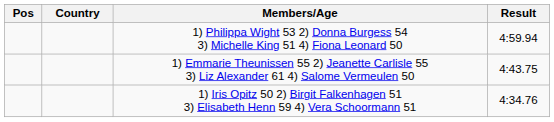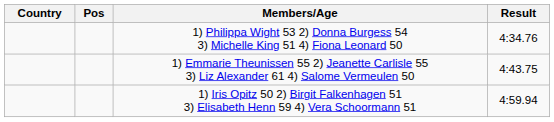columns swapped: (23, 13) <-> (77, 13)
(518, 38) 4:59.94 -> (518, 38) 4:34.76
(518, 100) 4:34.76 -> (518, 100) 4:59.94
